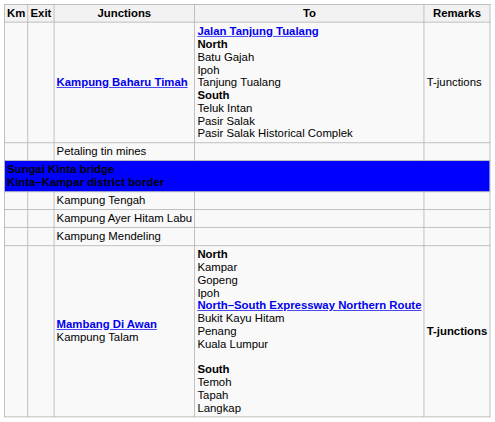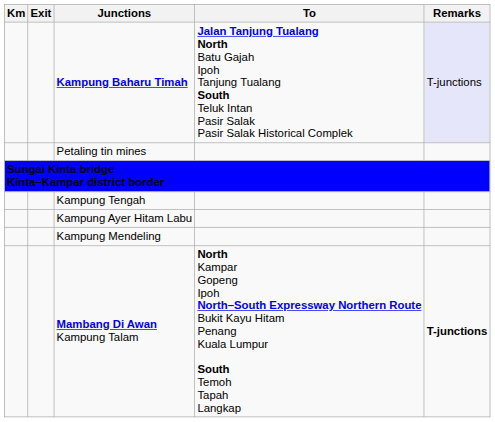(454, 82) no background -> (454, 82) lavender background
